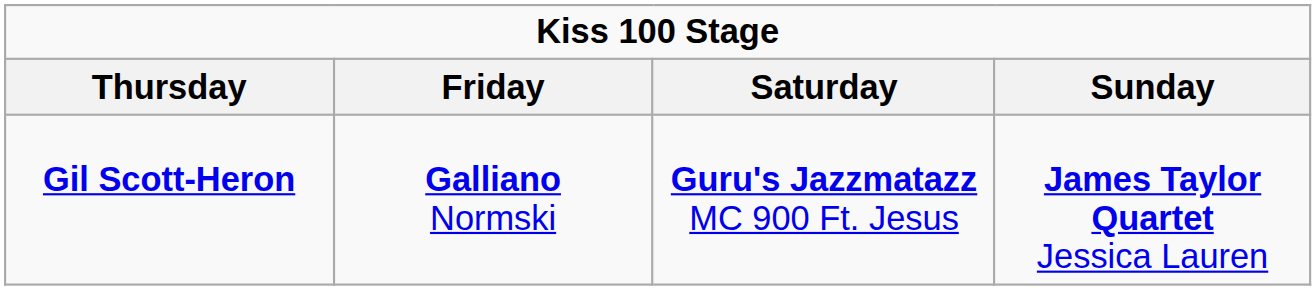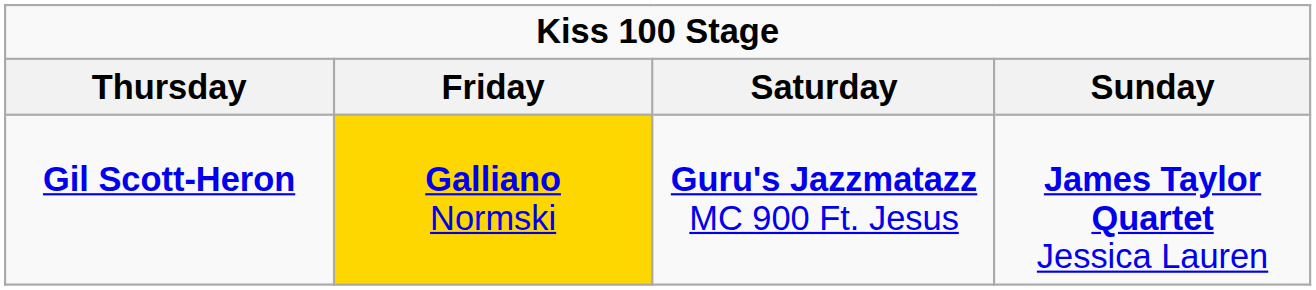(493, 198) no background -> (493, 198) gold background
